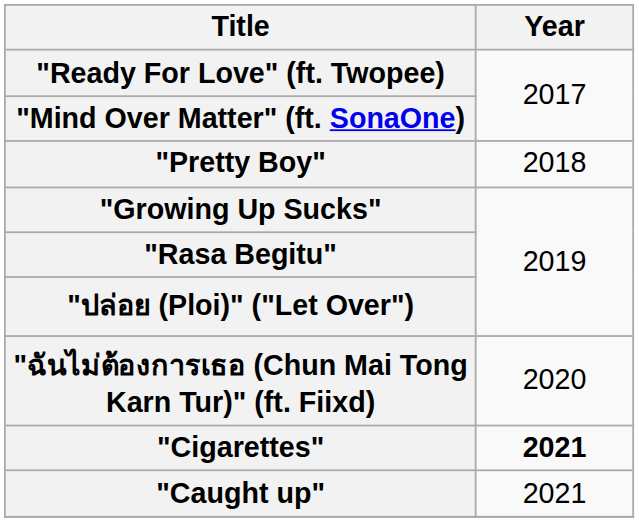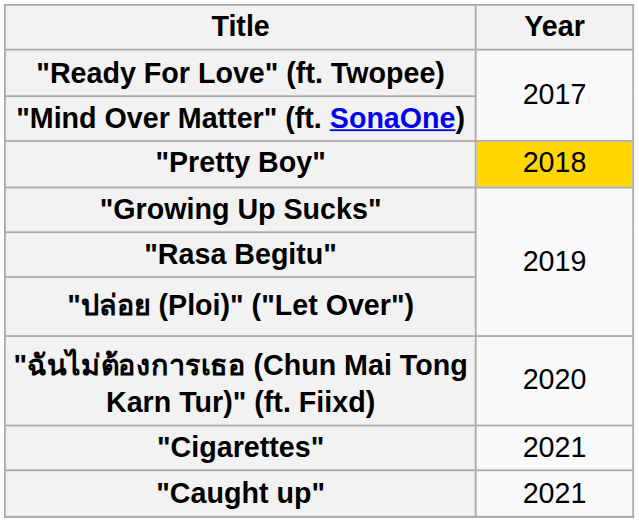(555, 163) no background -> (555, 163) gold background
(555, 447) bold -> (555, 447) normal
